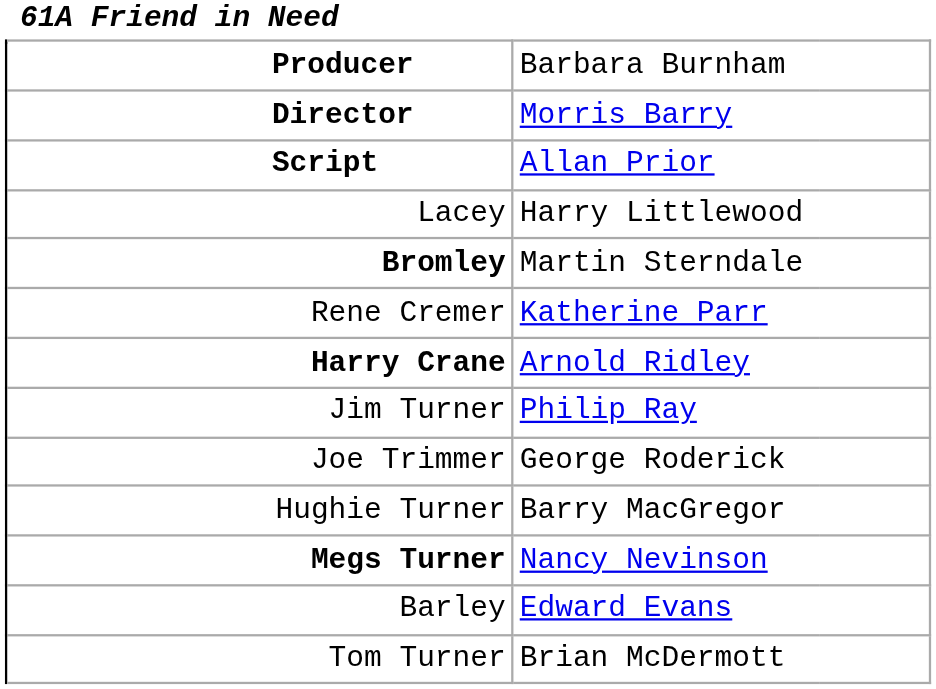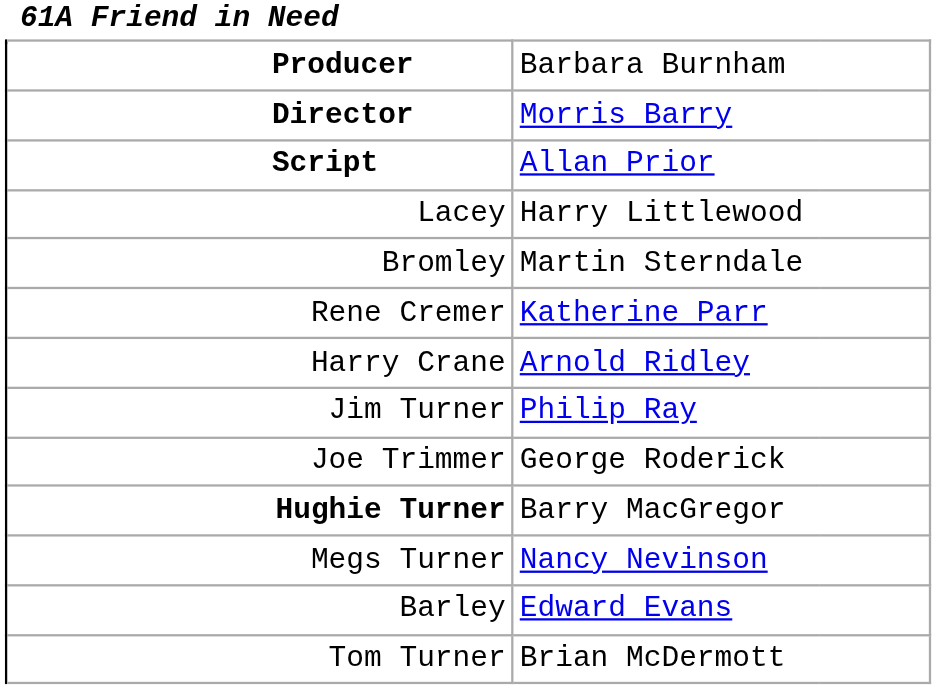(444, 263) bold -> (444, 263) normal
(408, 362) bold -> (408, 362) normal
(391, 510) normal -> (391, 510) bold
(408, 560) bold -> (408, 560) normal
